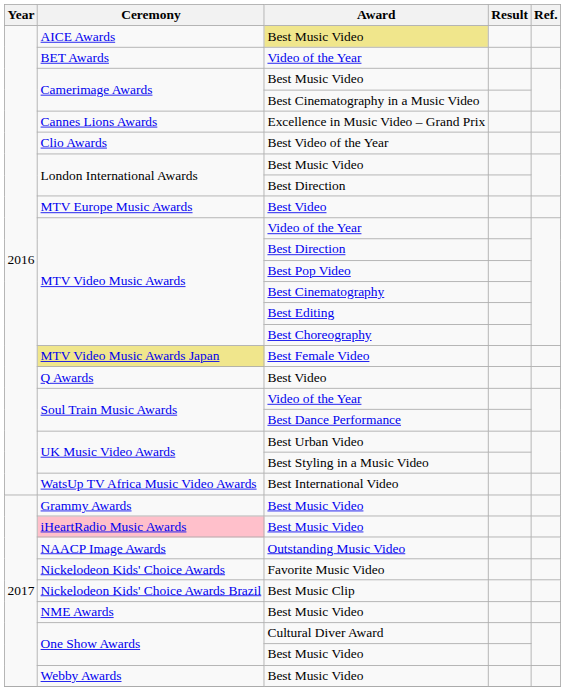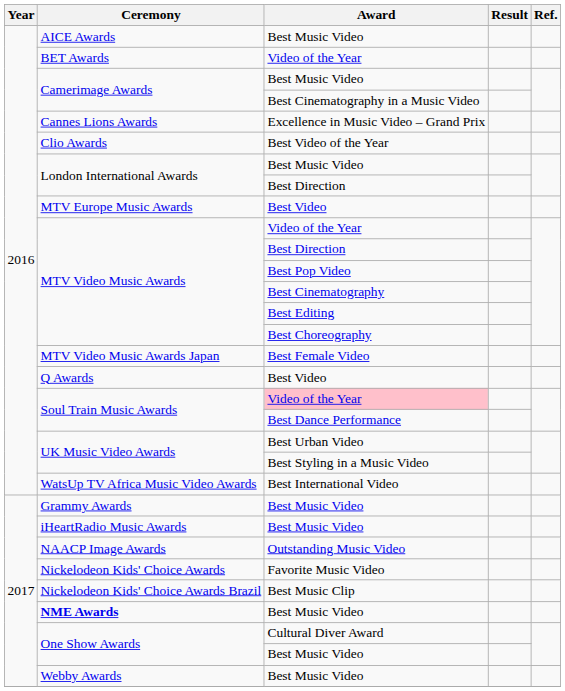(315, 36) khaki background -> (315, 36) no background
(130, 356) khaki background -> (130, 356) no background
(314, 398) no background -> (314, 398) pink background
(114, 526) pink background -> (114, 526) no background
(77, 611) normal -> (79, 611) bold
